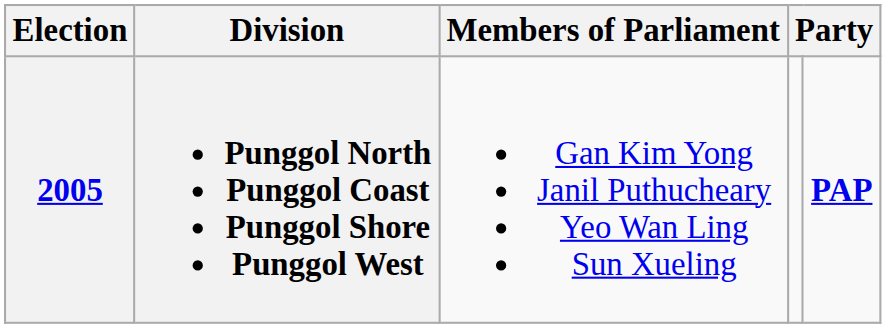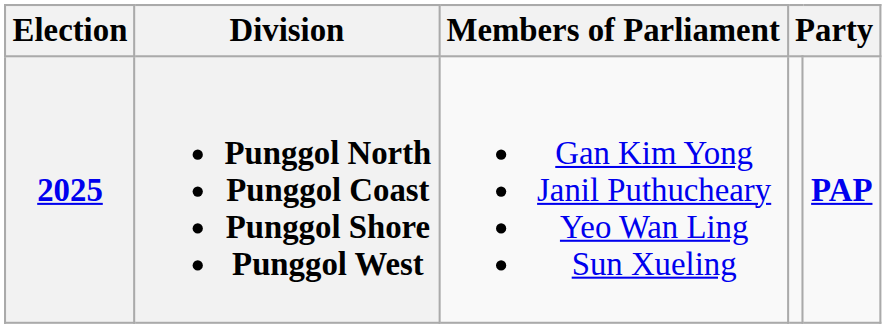(70, 189) 2005 -> (70, 189) 2025
